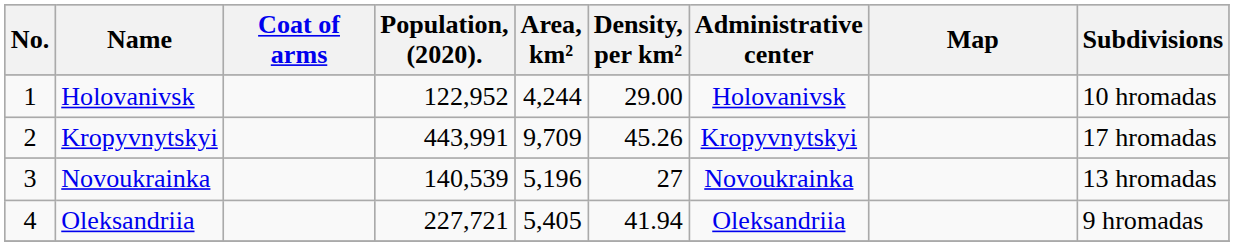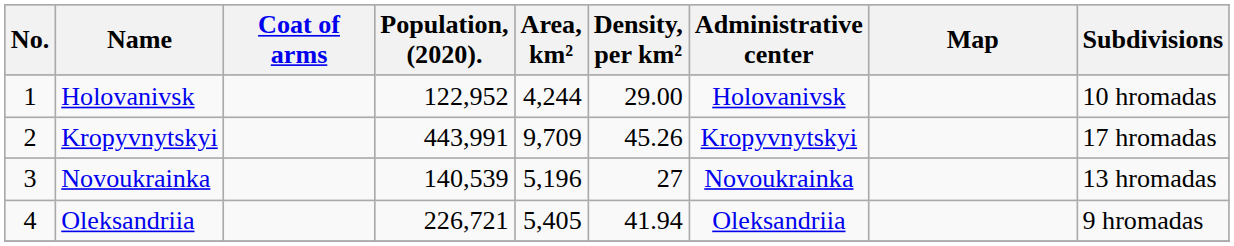(466, 219) 227,721 -> (466, 219) 226,721
